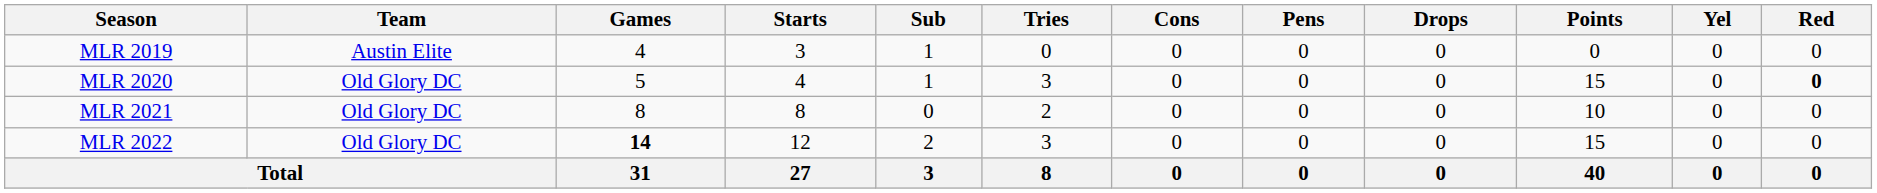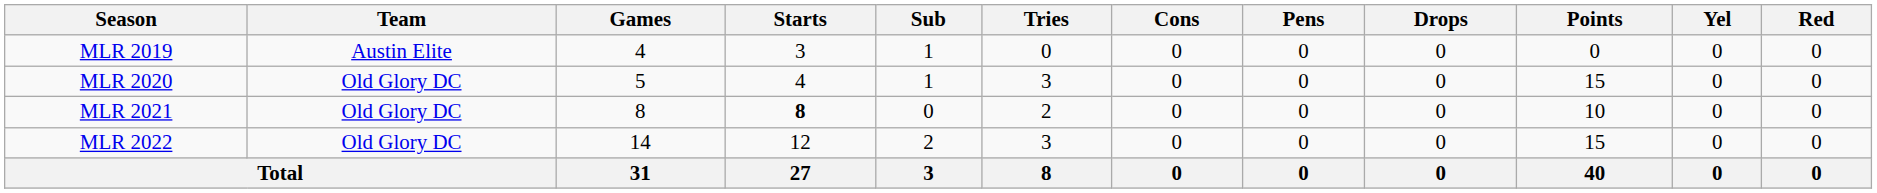(1816, 81) bold -> (1816, 81) normal
(800, 111) normal -> (800, 111) bold
(640, 142) bold -> (640, 142) normal
